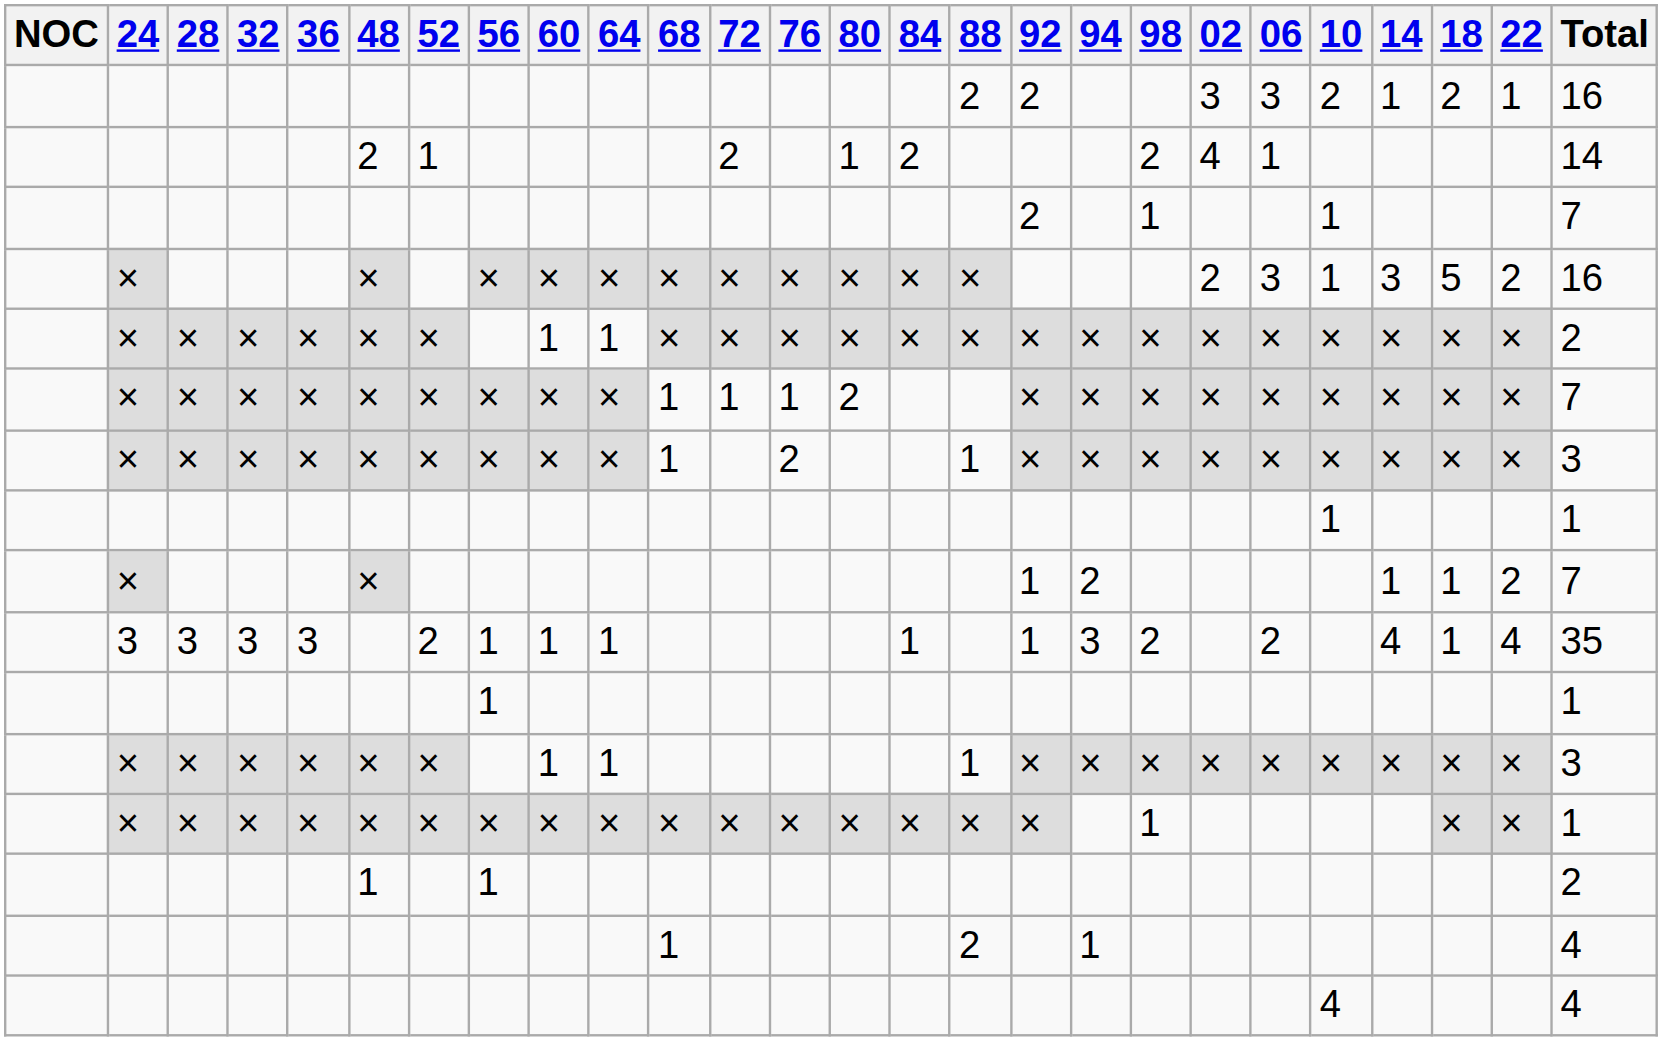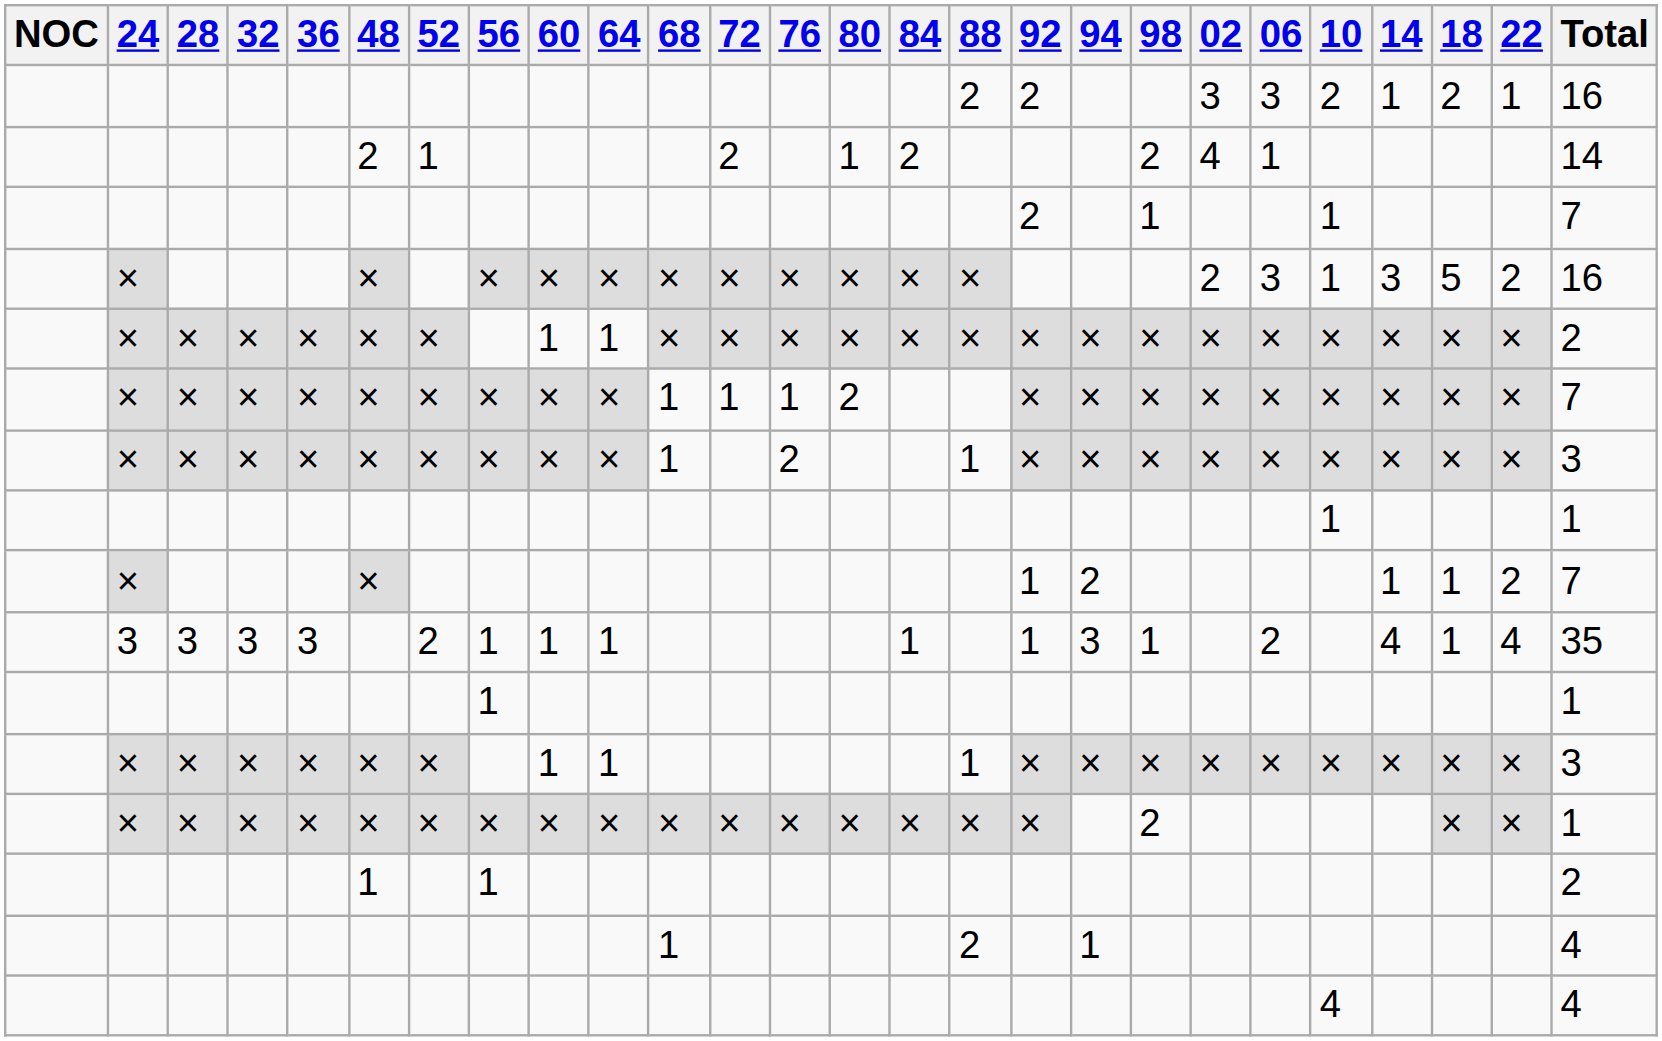(1150, 641) 2 -> (1150, 641) 1
(1150, 823) 1 -> (1150, 823) 2
